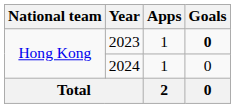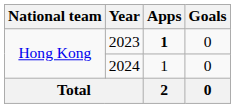(164, 41) normal -> (164, 41) bold
(208, 41) bold -> (208, 41) normal
